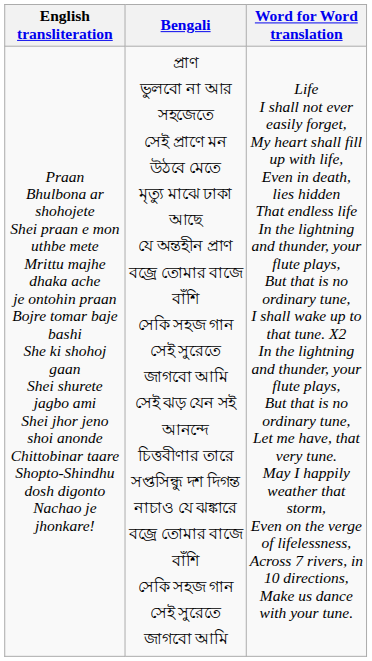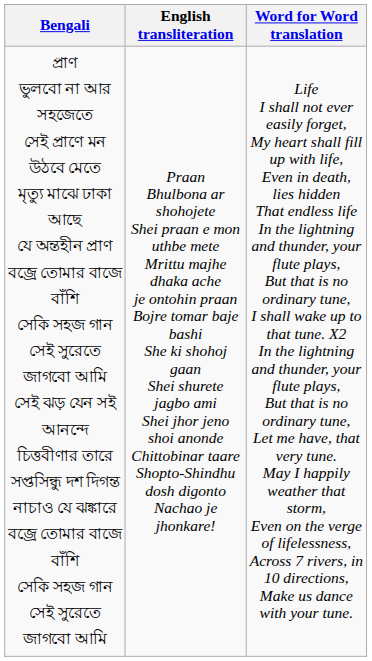columns swapped: (186, 25) <-> (65, 25)
